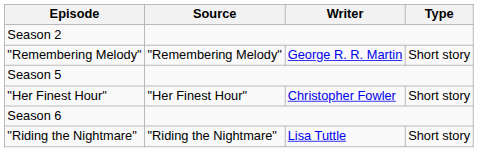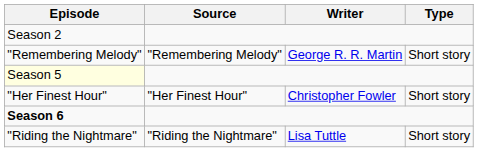(34, 75) no background -> (34, 75) lightyellow background
(34, 116) normal -> (35, 116) bold
